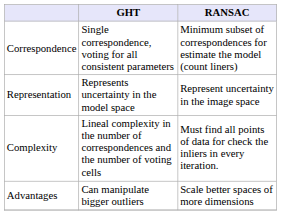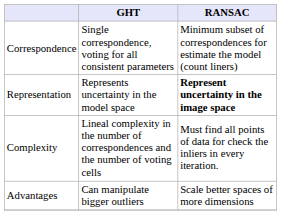(227, 95) normal -> (221, 95) bold
